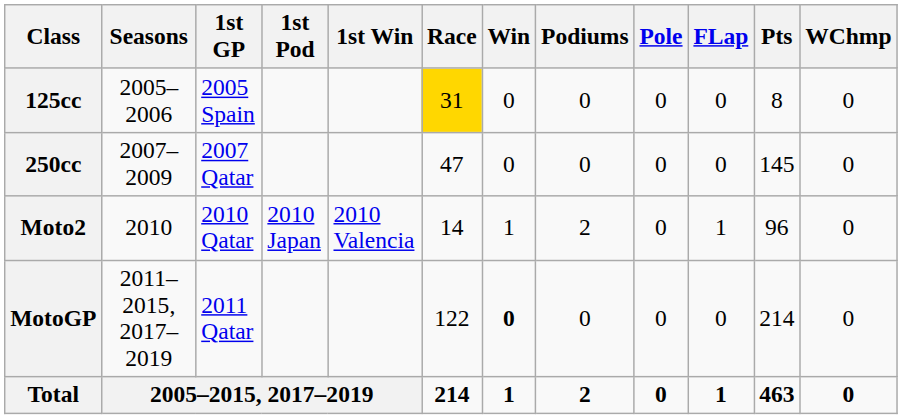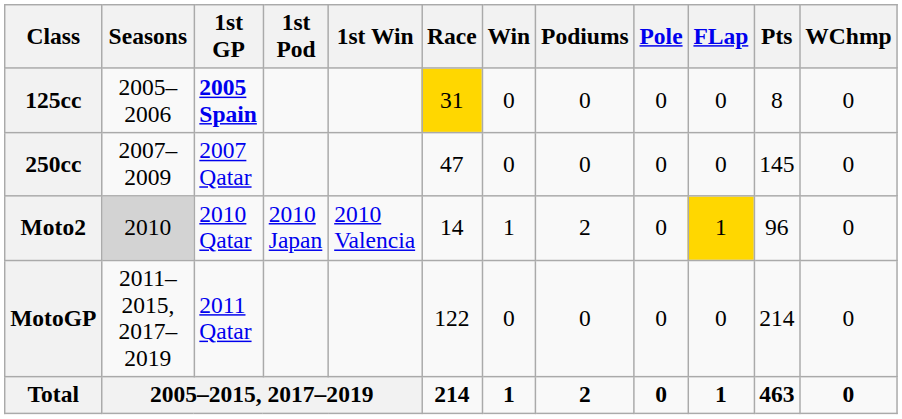(228, 100) normal -> (228, 100) bold
(149, 227) no background -> (148, 227) lightgrey background
(721, 227) no background -> (721, 227) gold background
(509, 317) bold -> (509, 317) normal
